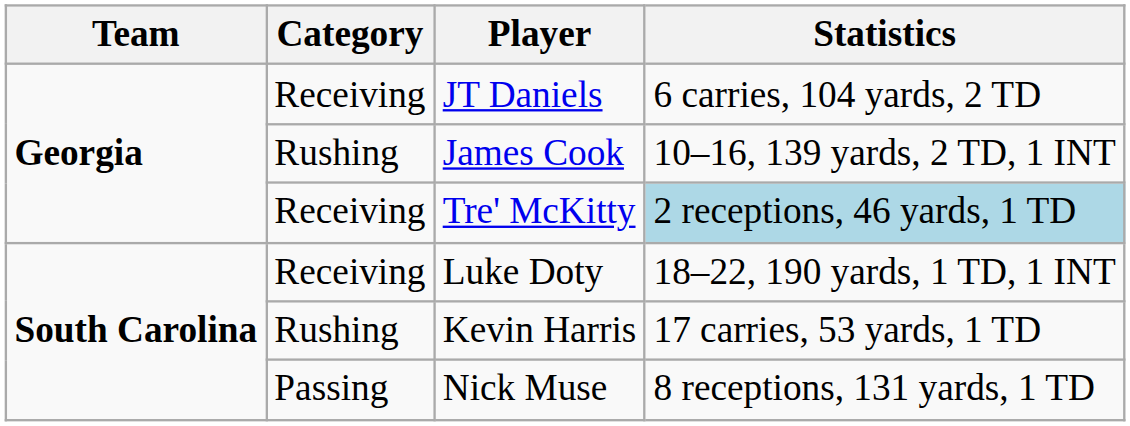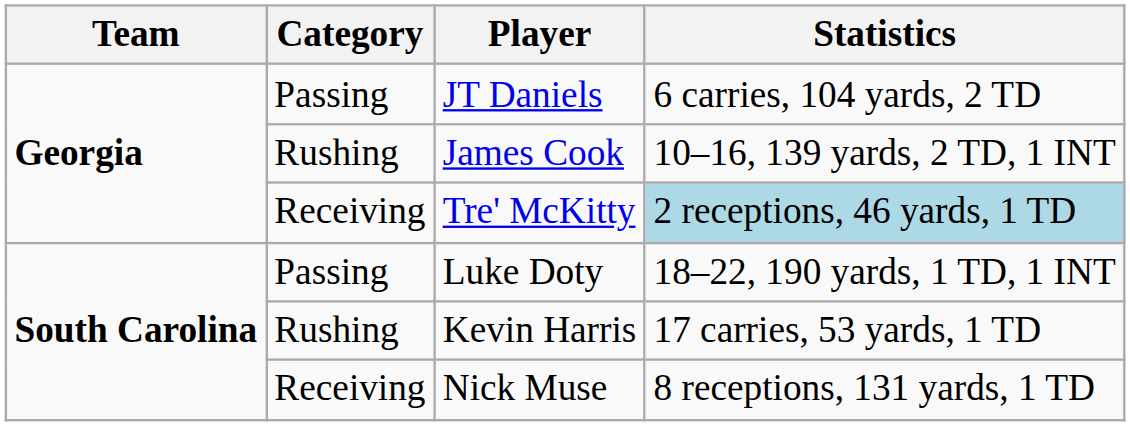(350, 93) Receiving -> (331, 93) Passing
(350, 270) Receiving -> (331, 270) Passing
(331, 389) Passing -> (350, 389) Receiving
